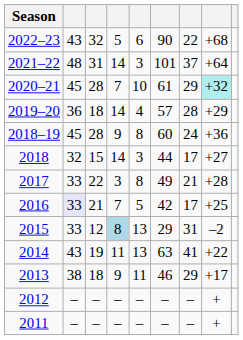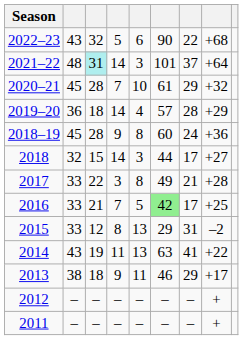(96, 63) no background -> (96, 63) paleturquoise background
(216, 87) paleturquoise background -> (216, 87) no background
(74, 205) lavender background -> (74, 205) no background
(165, 205) no background -> (165, 205) lightgreen background
(118, 228) lightblue background -> (118, 228) no background
